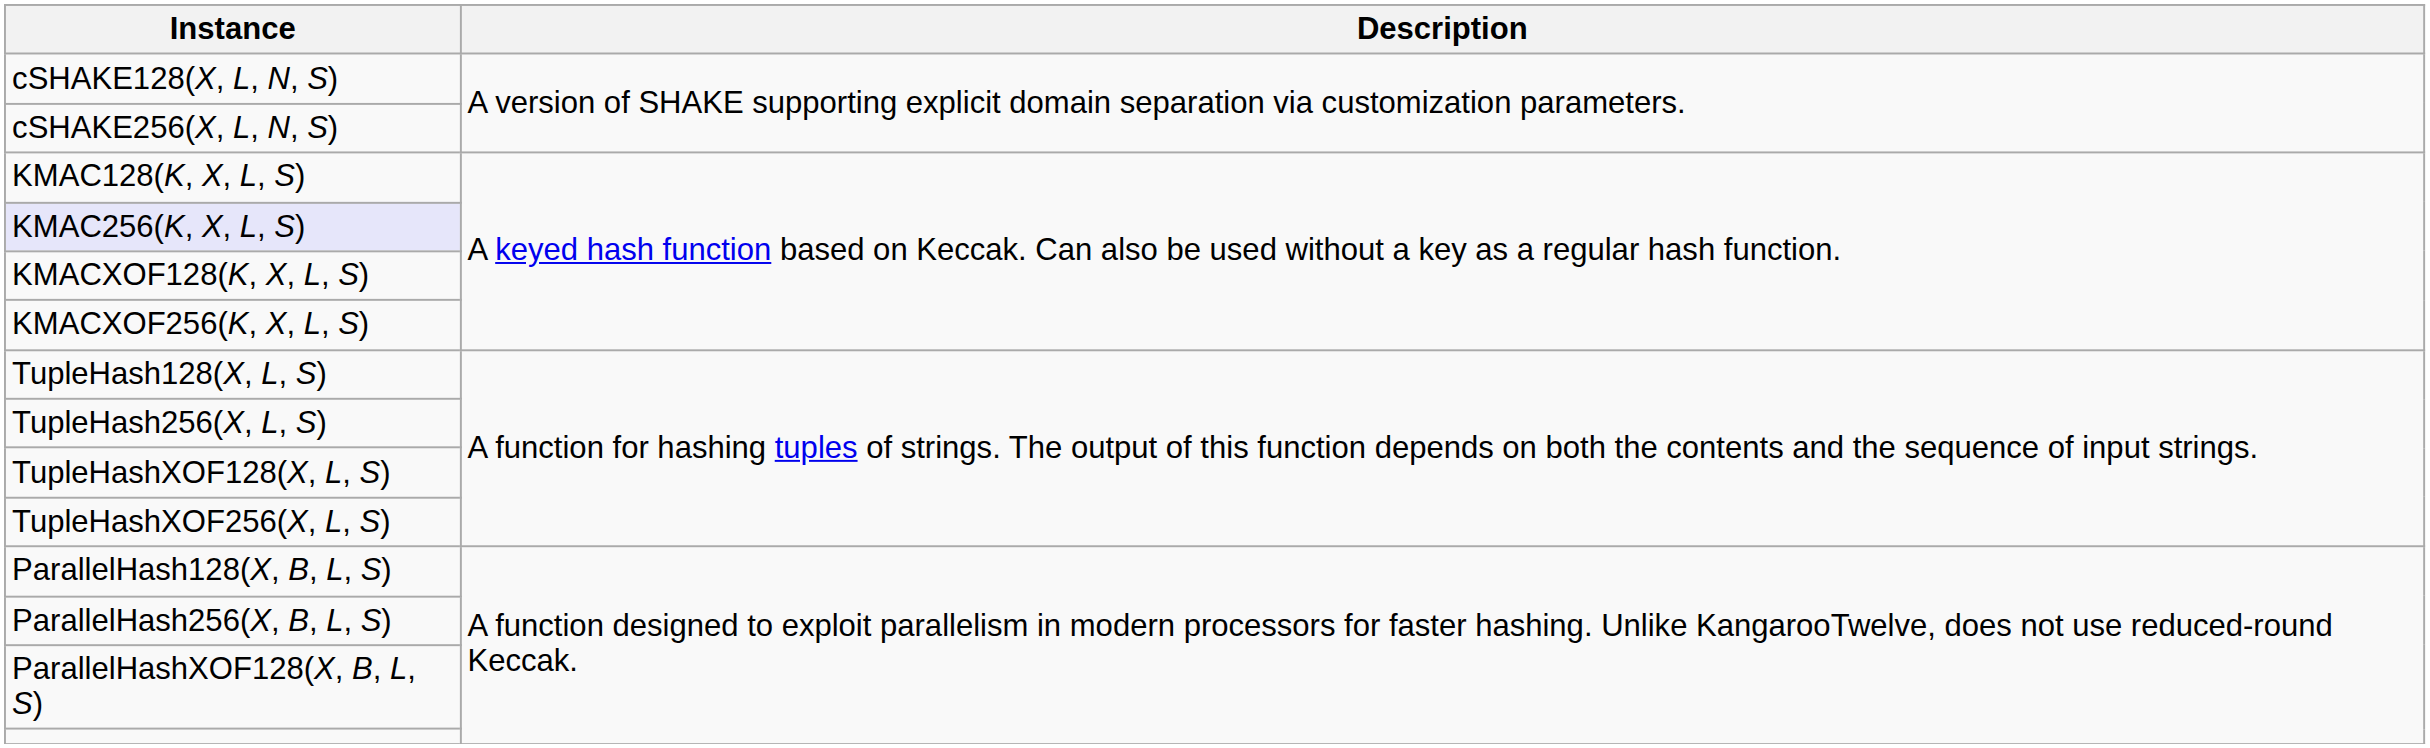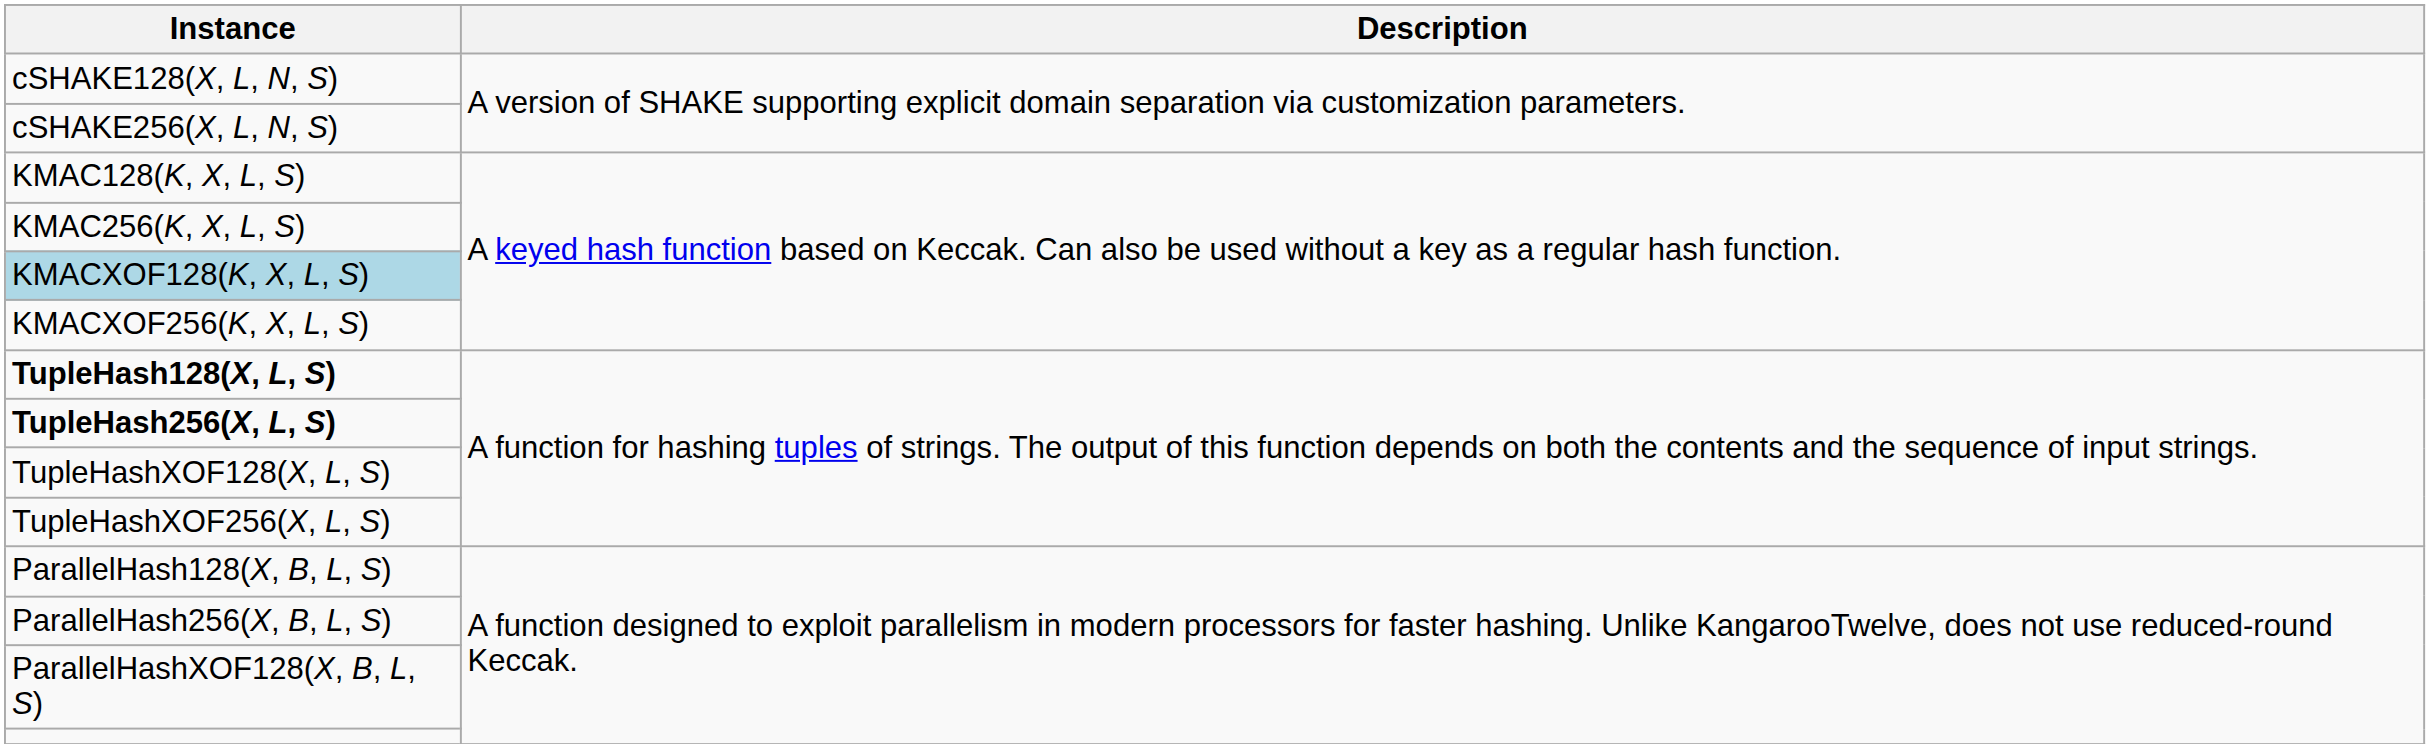(159, 226) lavender background -> (159, 226) no background
(191, 275) no background -> (191, 275) lightblue background
(169, 373) normal -> (174, 373) bold
(169, 422) normal -> (174, 422) bold
